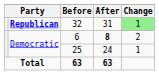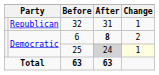(34, 24) bold -> (34, 24) normal
(138, 24) lightgreen background -> (138, 24) no background
(108, 50) no background -> (108, 50) lightgrey background
(138, 50) no background -> (138, 50) lightyellow background
